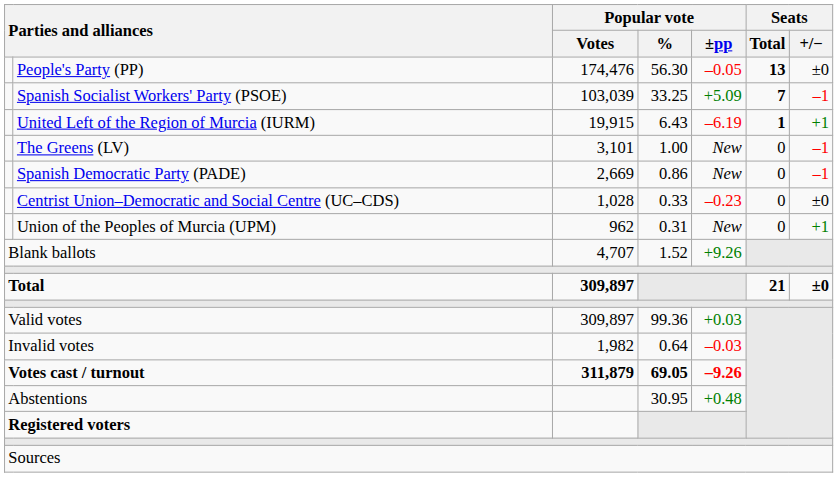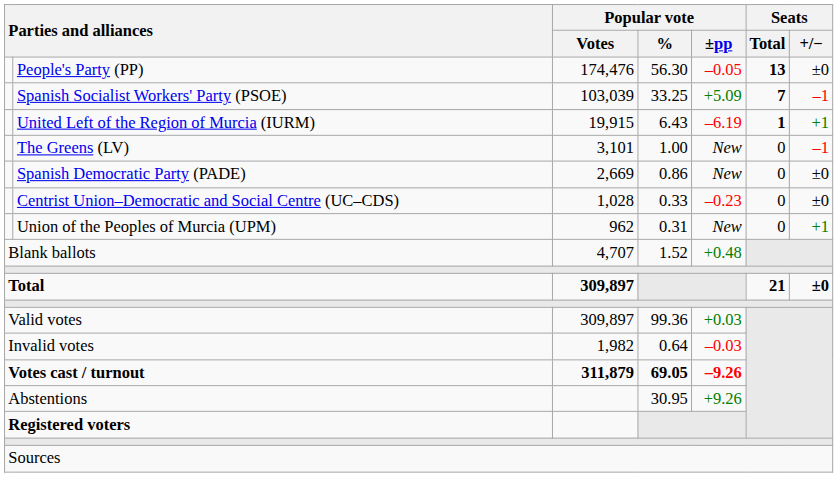(821, 174) –1 -> (820, 174) ±0
(723, 252) +9.26 -> (723, 252) +0.48
(723, 398) +0.48 -> (723, 398) +9.26
